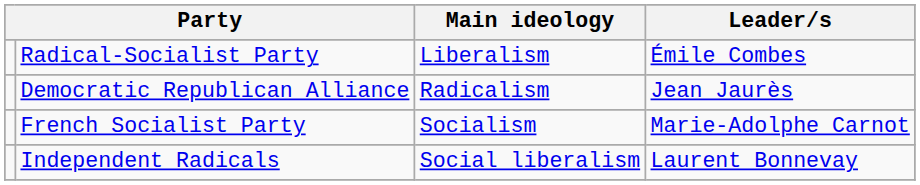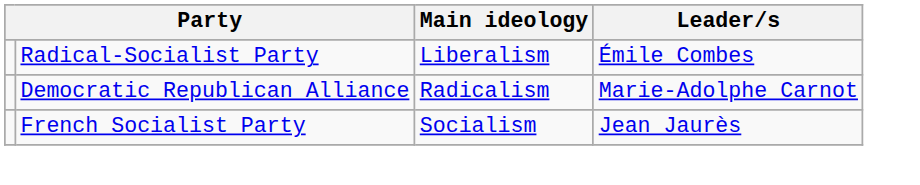(722, 92) Jean Jaurès -> (728, 92) Marie-Adolphe Carnot
(780, 127) Marie-Adolphe Carnot -> (670, 127) Jean Jaurès
- row: (150, 162)
